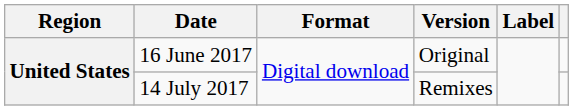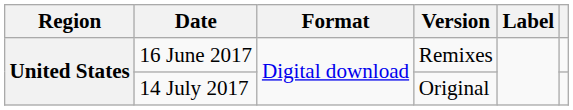(454, 54) Original -> (456, 54) Remixes
(456, 88) Remixes -> (454, 88) Original
